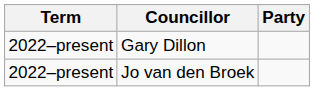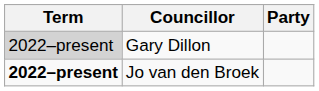(61, 45) no background -> (61, 45) lightgrey background
(61, 72) normal -> (63, 72) bold
